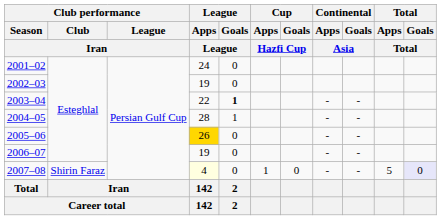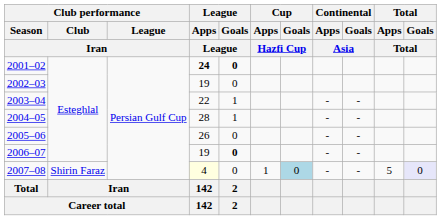(204, 65) normal -> (204, 65) bold
(235, 65) normal -> (235, 65) bold
(235, 100) bold -> (235, 100) normal
(204, 135) gold background -> (204, 135) no background
(235, 153) normal -> (235, 153) bold
(297, 170) no background -> (297, 170) lightblue background
